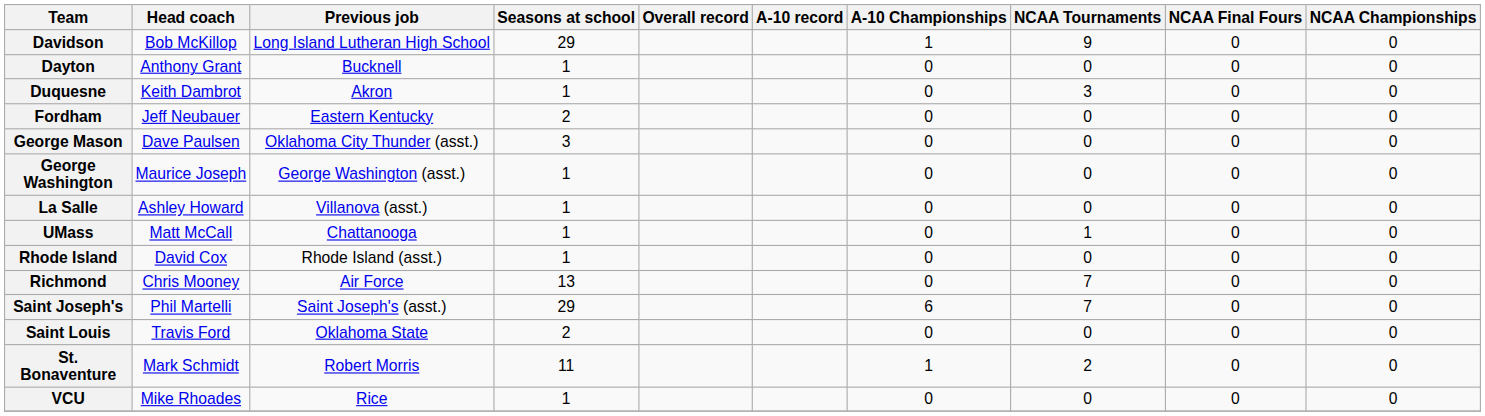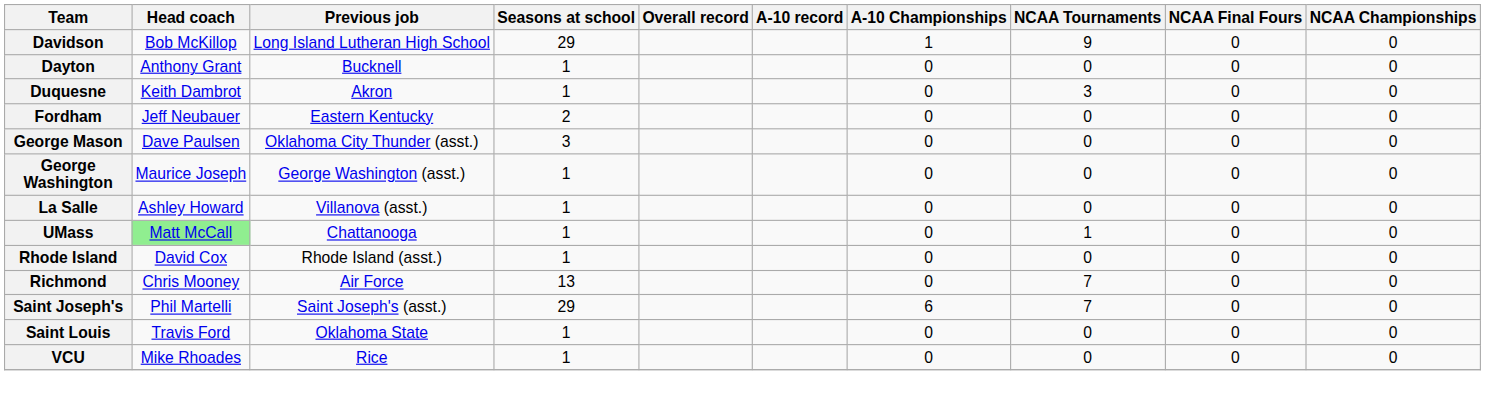(191, 233) no background -> (191, 233) lightgreen background
(566, 332) 2 -> (566, 332) 1
- row: (68, 366)
